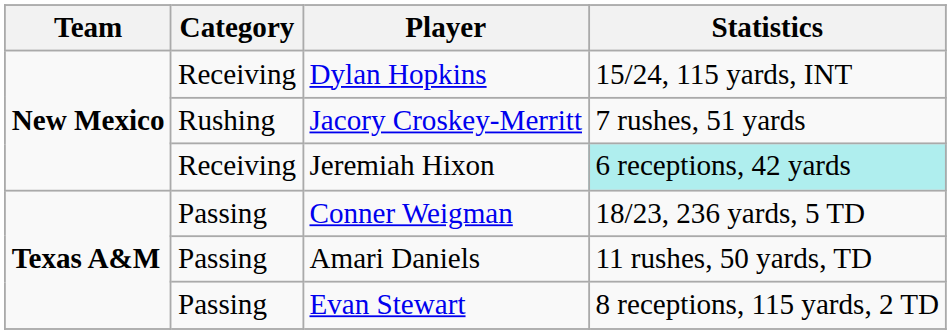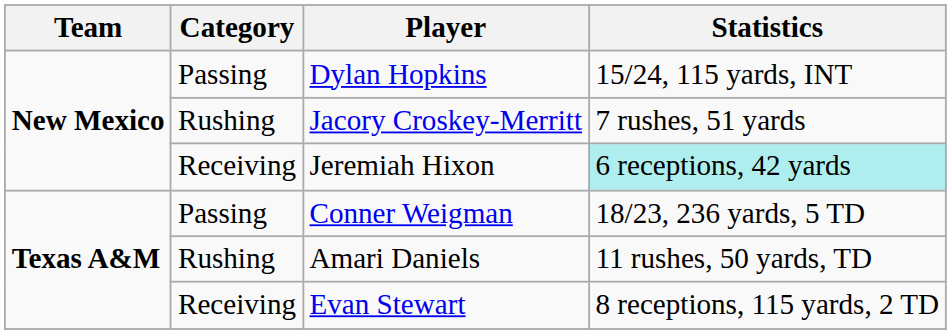(237, 73) Receiving -> (222, 73) Passing
(222, 258) Passing -> (227, 258) Rushing
(222, 304) Passing -> (237, 304) Receiving
